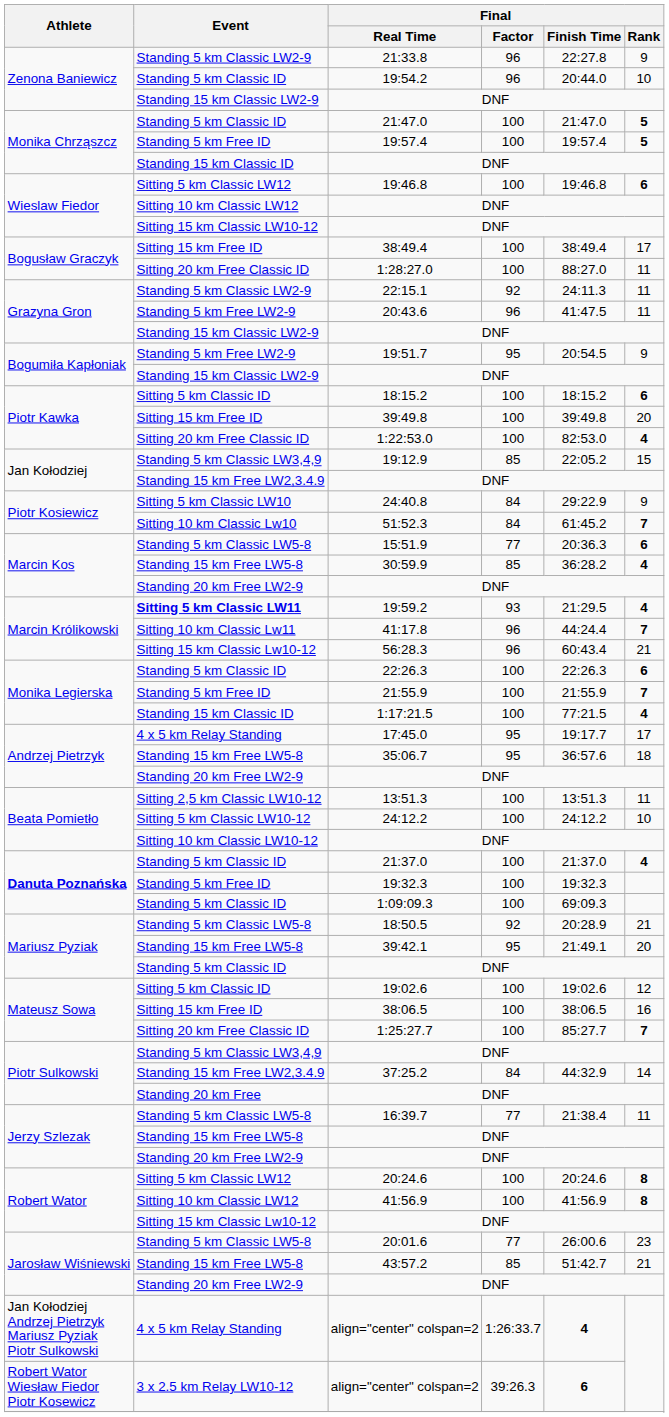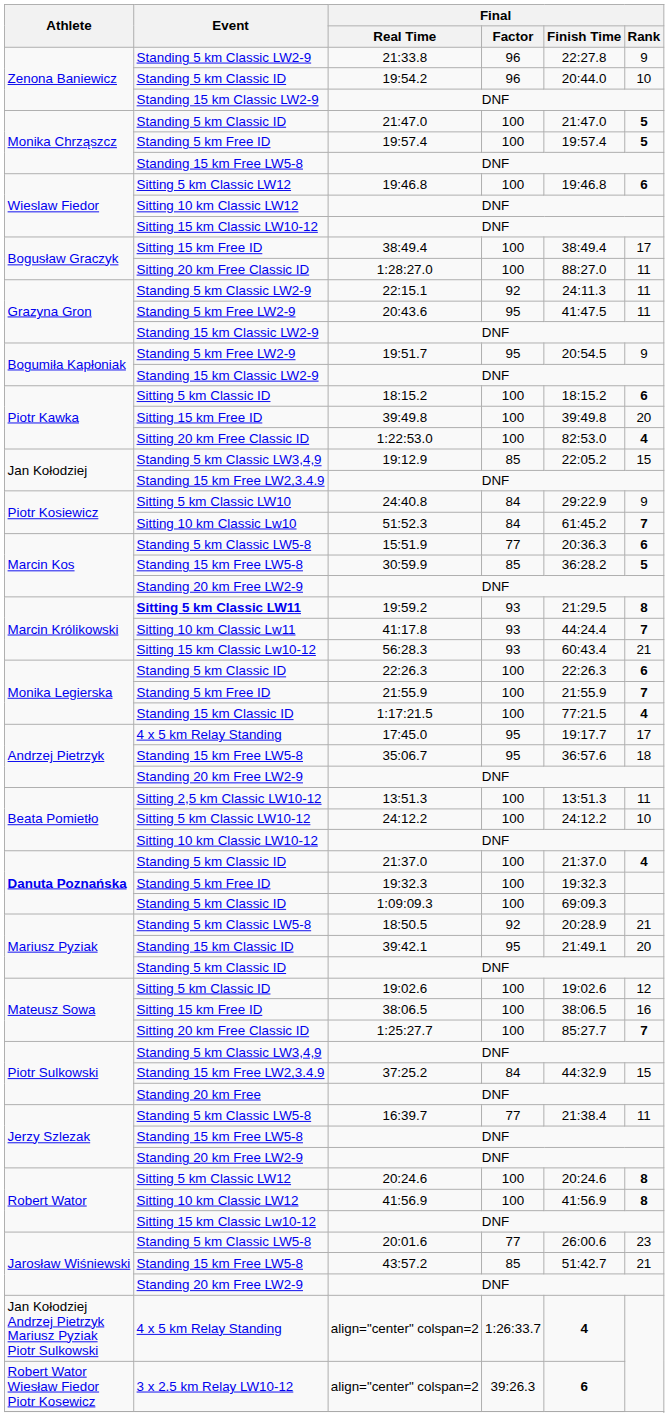(215, 164) Standing 15 km Classic ID -> (220, 164) Standing 15 km Free LW5-8
(513, 312) 96 -> (513, 312) 95
(644, 566) 4 -> (644, 566) 5
(644, 608) 4 -> (644, 608) 8
(513, 629) 96 -> (513, 629) 93
(513, 650) 96 -> (513, 650) 93
(220, 946) Standing 15 km Free LW5-8 -> (215, 946) Standing 15 km Classic ID
(644, 1073) 14 -> (644, 1073) 15
